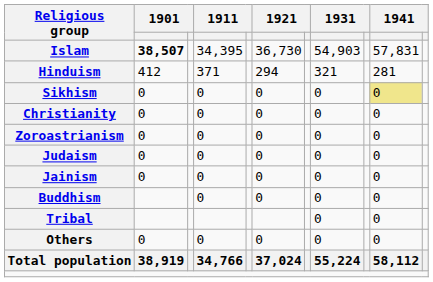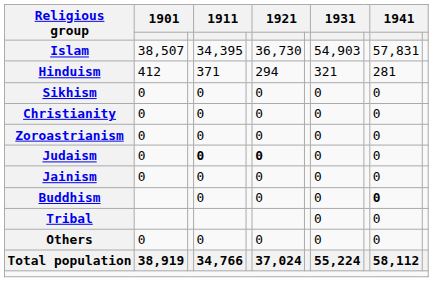(161, 51) bold -> (161, 51) normal
(377, 93) khaki background -> (377, 93) no background
(200, 156) normal -> (200, 156) bold
(259, 156) normal -> (259, 156) bold
(377, 198) normal -> (377, 198) bold
